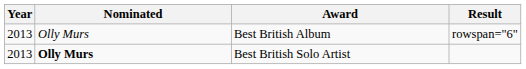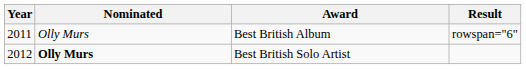(20, 34) 2013 -> (20, 34) 2011
(20, 53) 2013 -> (20, 53) 2012
